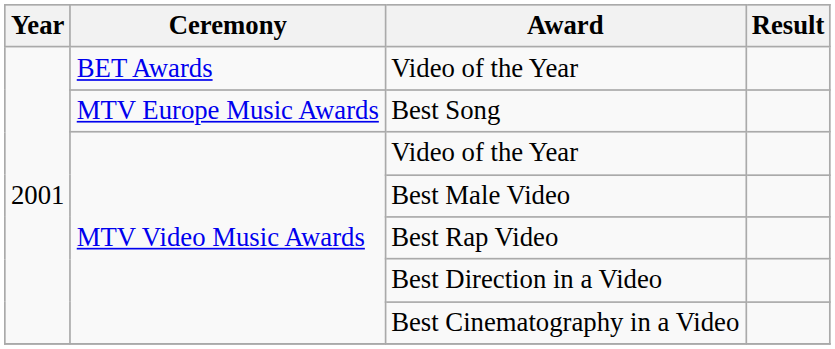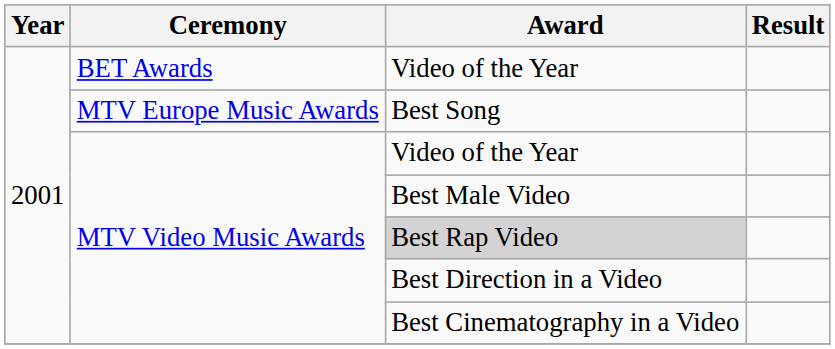(475, 237) no background -> (475, 237) lightgrey background
